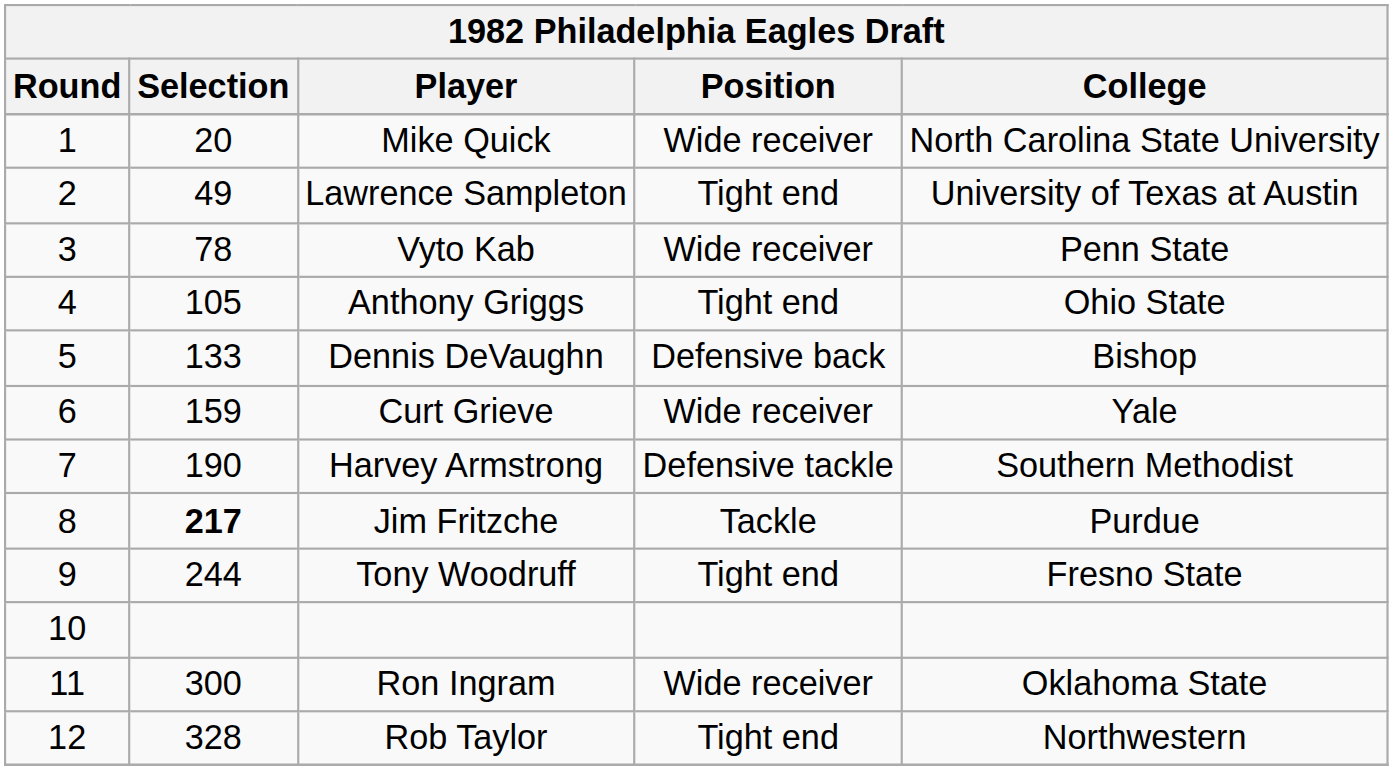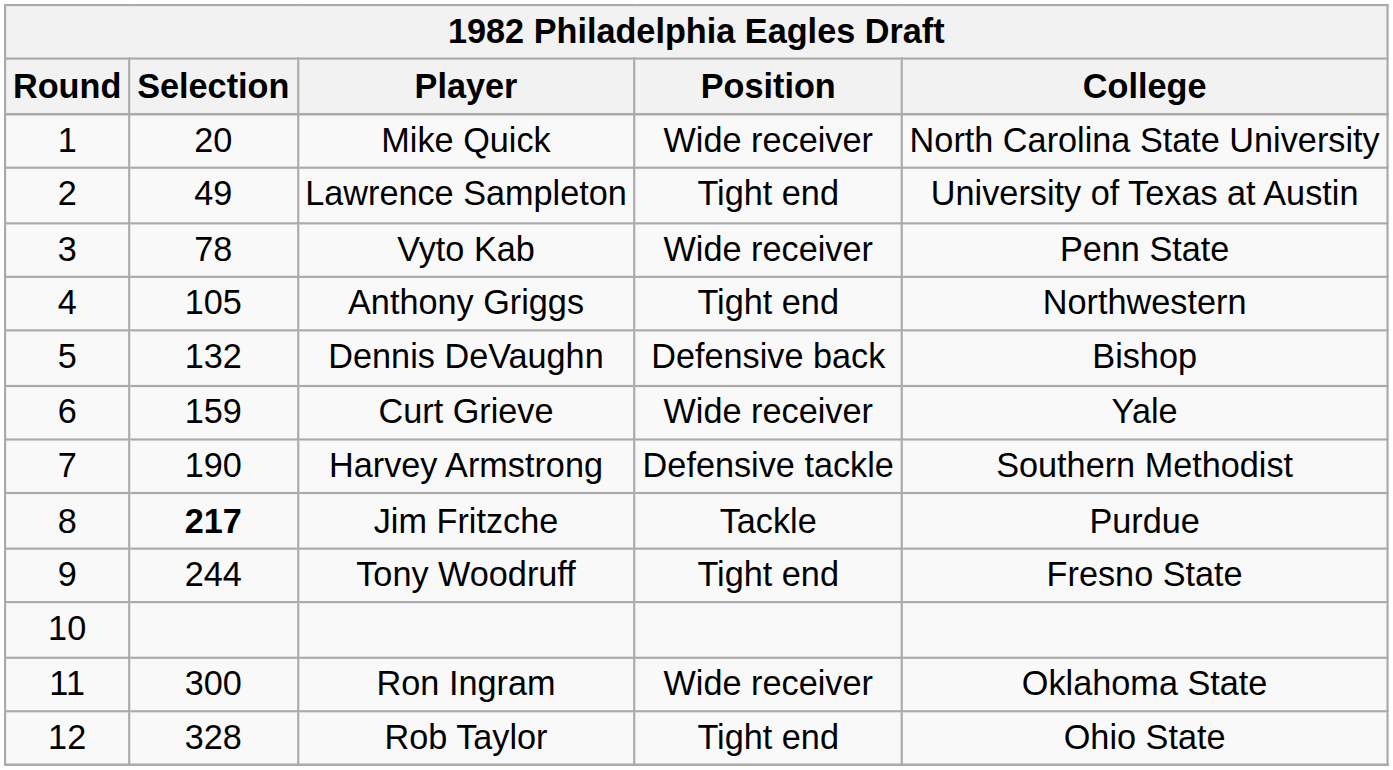(1145, 303) Ohio State -> (1145, 303) Northwestern
(213, 357) 133 -> (213, 357) 132
(1145, 737) Northwestern -> (1145, 737) Ohio State
